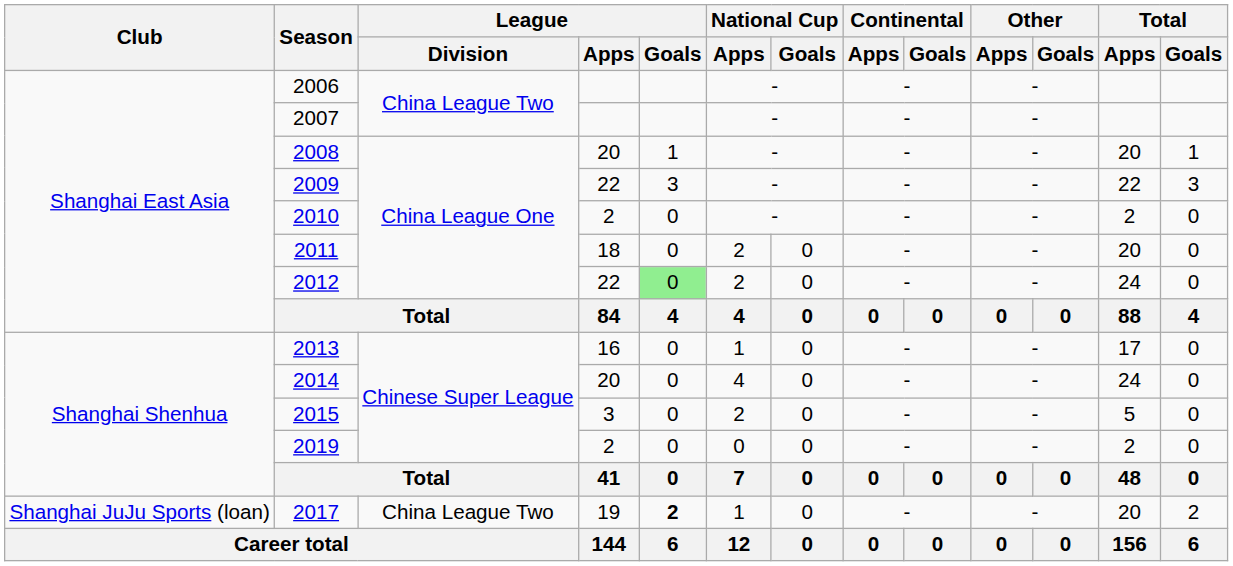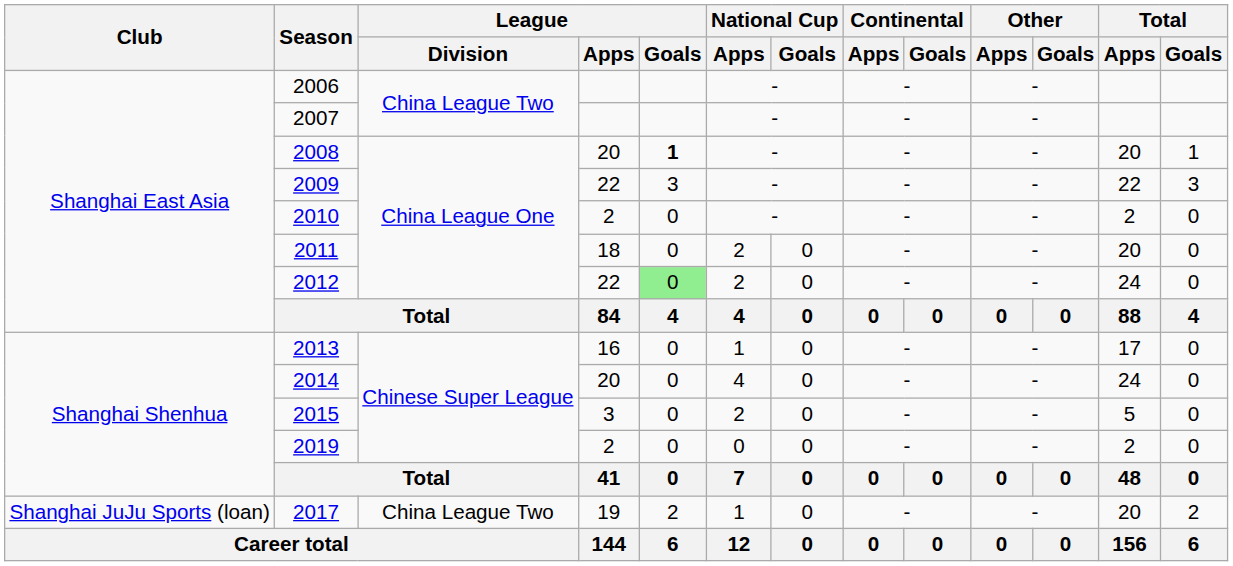(673, 151) normal -> (673, 151) bold
(673, 511) bold -> (673, 511) normal
